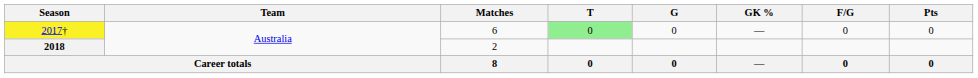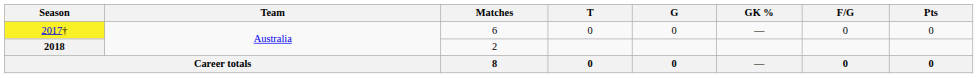(590, 30) lightgreen background -> (590, 30) no background
